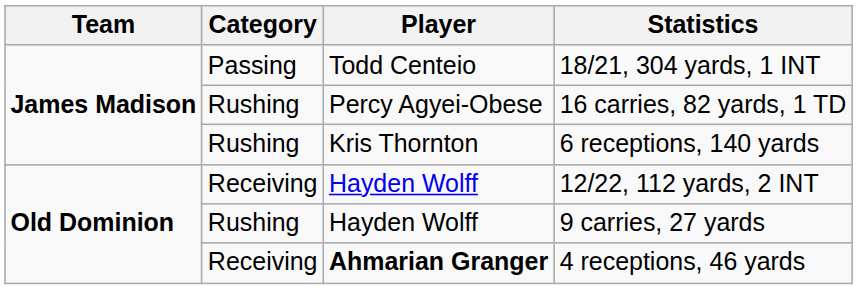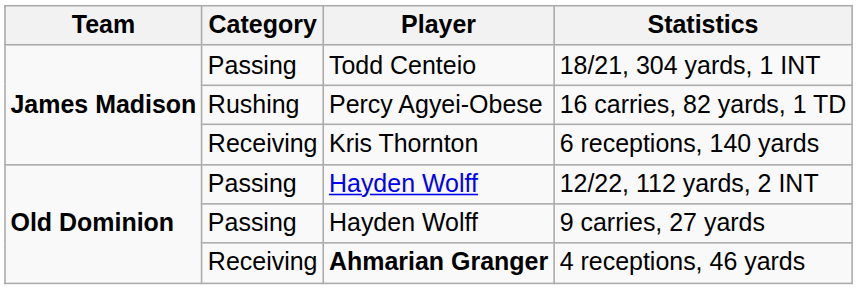(254, 144) Rushing -> (263, 144) Receiving
(263, 183) Receiving -> (252, 183) Passing
(254, 223) Rushing -> (252, 223) Passing
